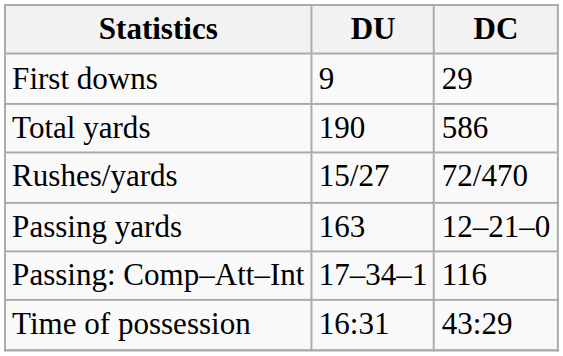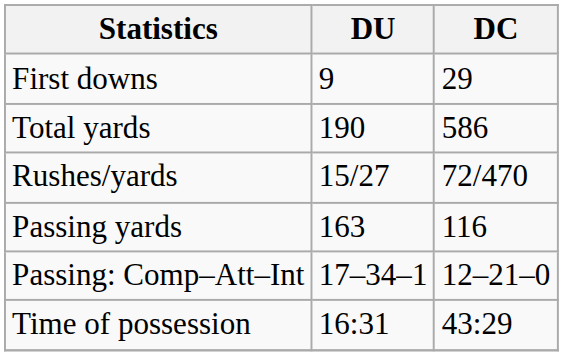(496, 226) 12–21–0 -> (464, 226) 116
(464, 275) 116 -> (496, 275) 12–21–0
